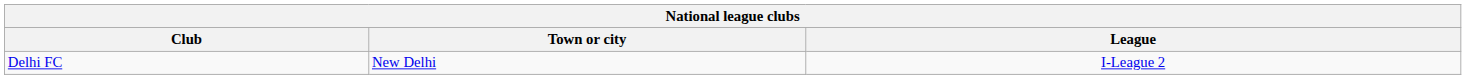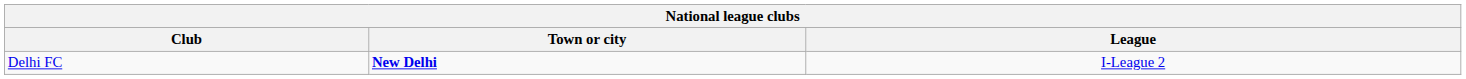(404, 62) normal -> (404, 62) bold
